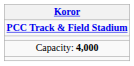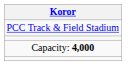(67, 28) bold -> (63, 28) normal
